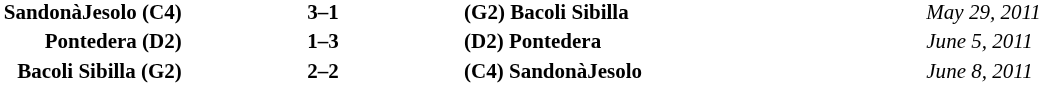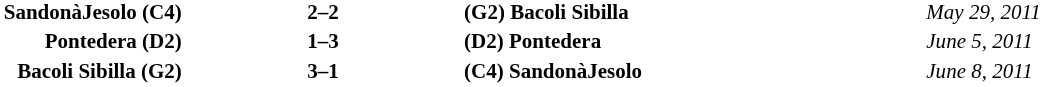(323, 12) 3–1 -> (323, 12) 2–2
(323, 70) 2–2 -> (323, 70) 3–1
